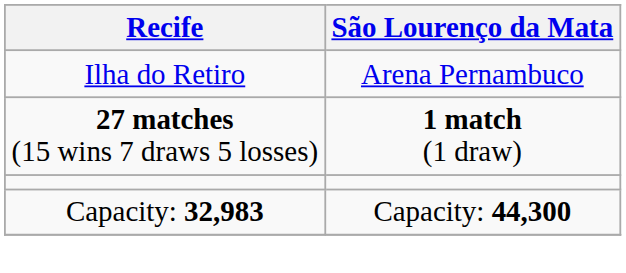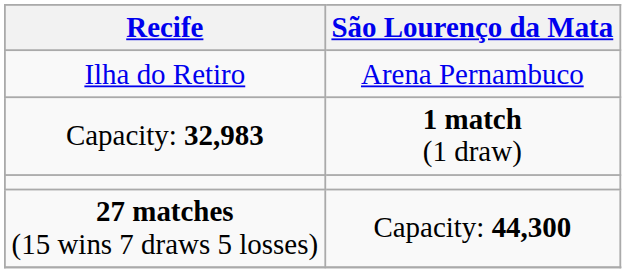(165, 135) 27 matches (15 wins 7 draws 5 losses) -> (165, 135) Capacity: 32,983
(165, 211) Capacity: 32,983 -> (165, 227) 27 matches (15 wins 7 draws 5 losses)
